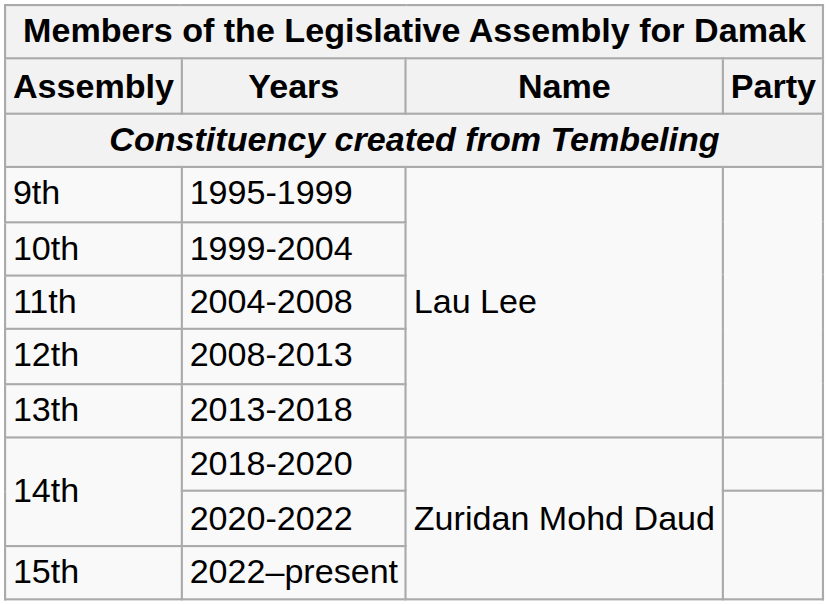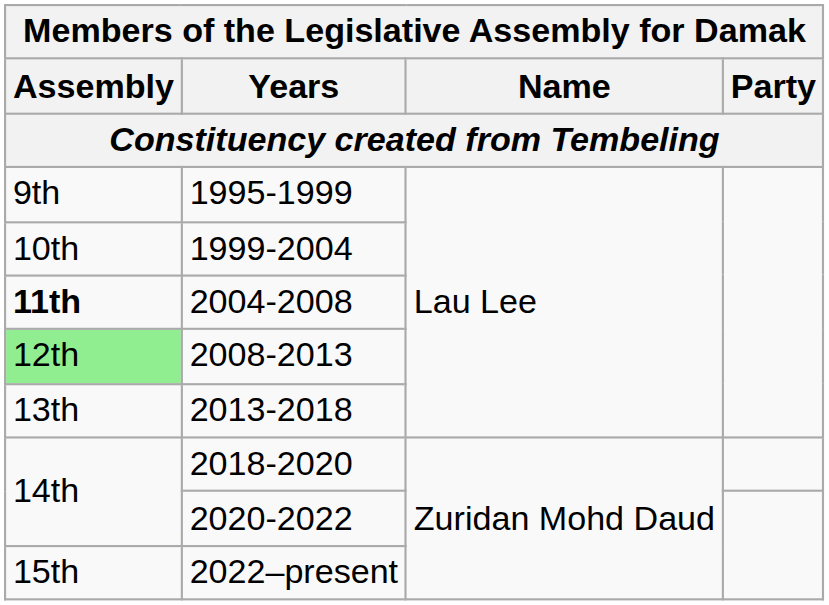(45, 301) normal -> (47, 301) bold
(46, 355) no background -> (46, 355) lightgreen background
